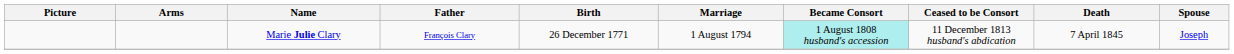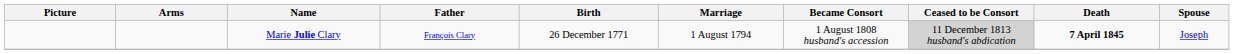(846, 35) paleturquoise background -> (846, 35) no background
(971, 35) no background -> (971, 35) lightgrey background
(1097, 35) normal -> (1097, 35) bold
